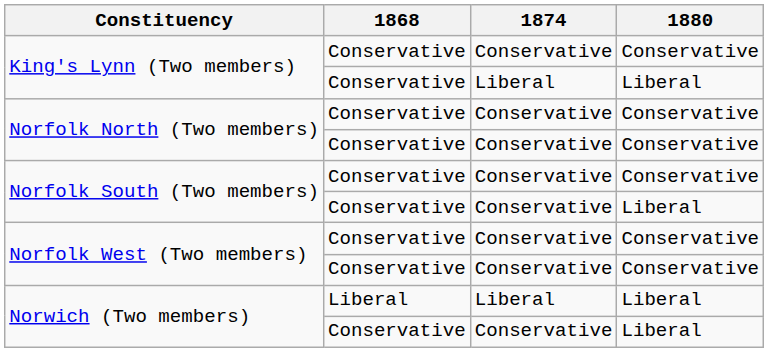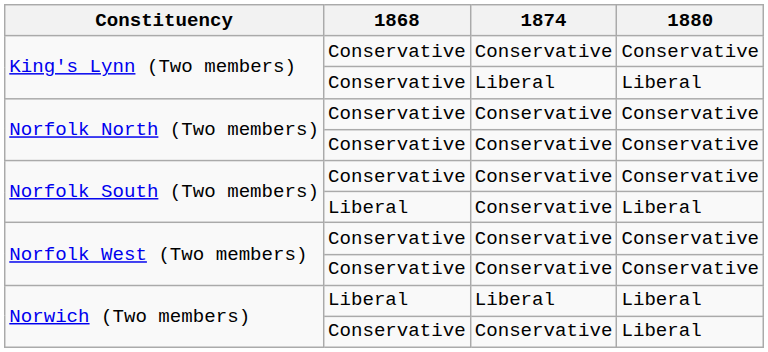(397, 207) Conservative -> (368, 207) Liberal
